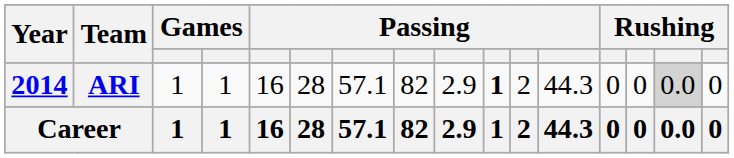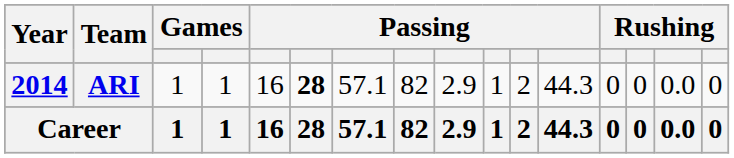(311, 84) normal -> (311, 84) bold
(497, 84) bold -> (497, 84) normal
(678, 84) lightgrey background -> (678, 84) no background
